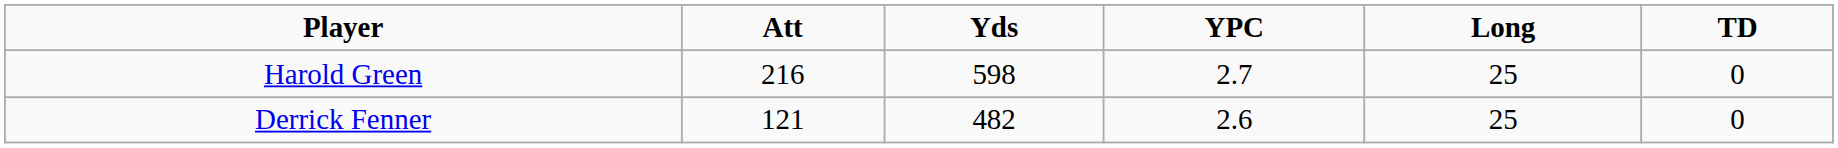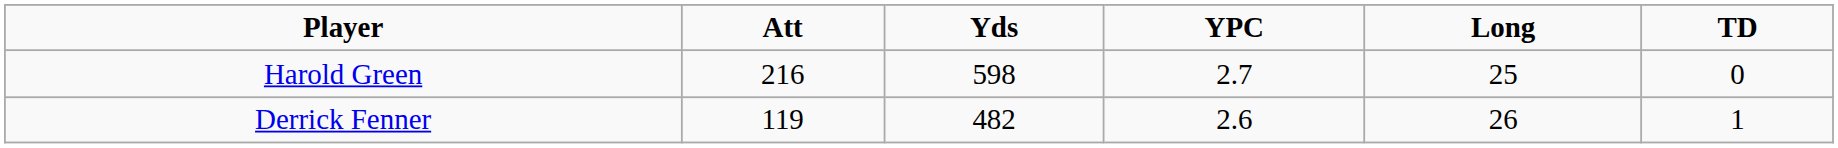(783, 119) 121 -> (783, 119) 119
(1503, 119) 25 -> (1503, 119) 26
(1738, 119) 0 -> (1738, 119) 1
